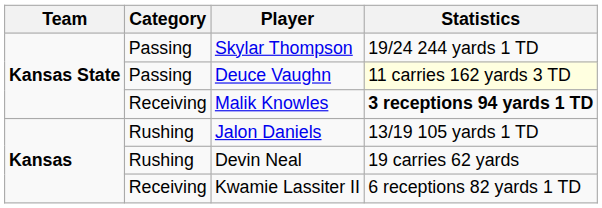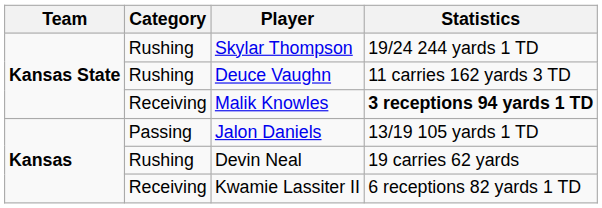(160, 47) Passing -> (161, 47) Rushing
(160, 75) Passing -> (161, 75) Rushing
(470, 75) lightyellow background -> (470, 75) no background
(161, 132) Rushing -> (160, 132) Passing
